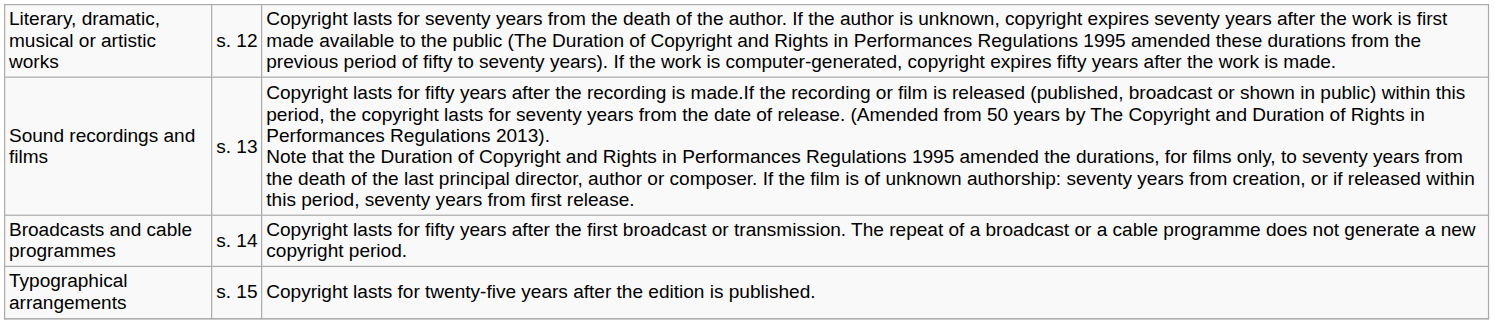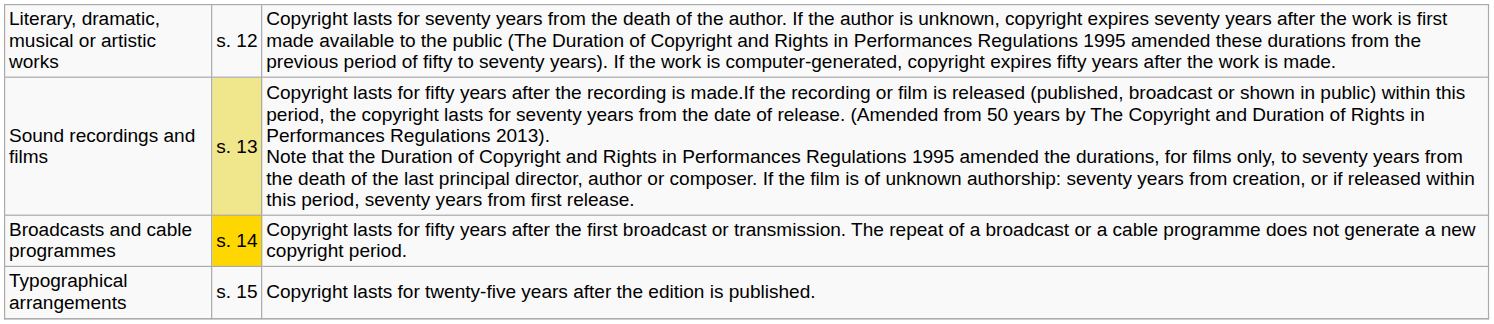(237, 146) no background -> (237, 146) khaki background
(237, 240) no background -> (237, 240) gold background
